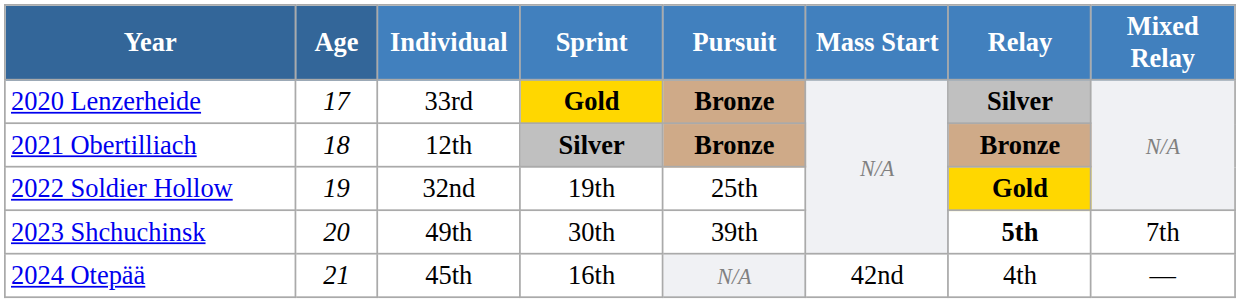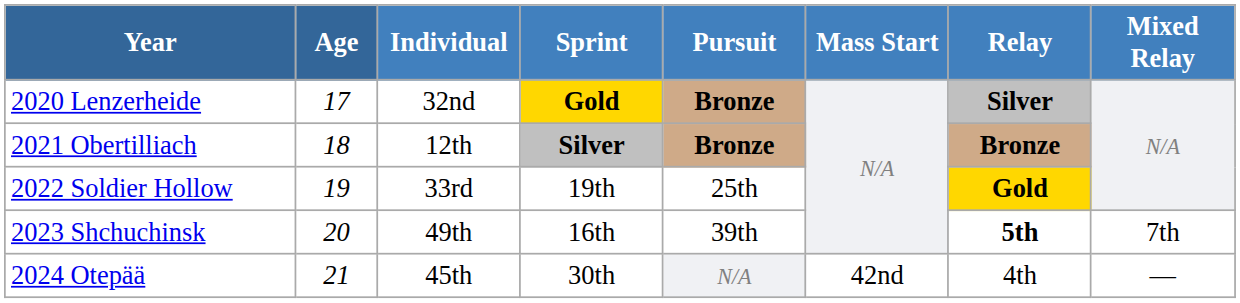(449, 101) 33rd -> (449, 101) 32nd
(449, 188) 32nd -> (449, 188) 33rd
(592, 232) 30th -> (592, 232) 16th
(592, 275) 16th -> (592, 275) 30th
